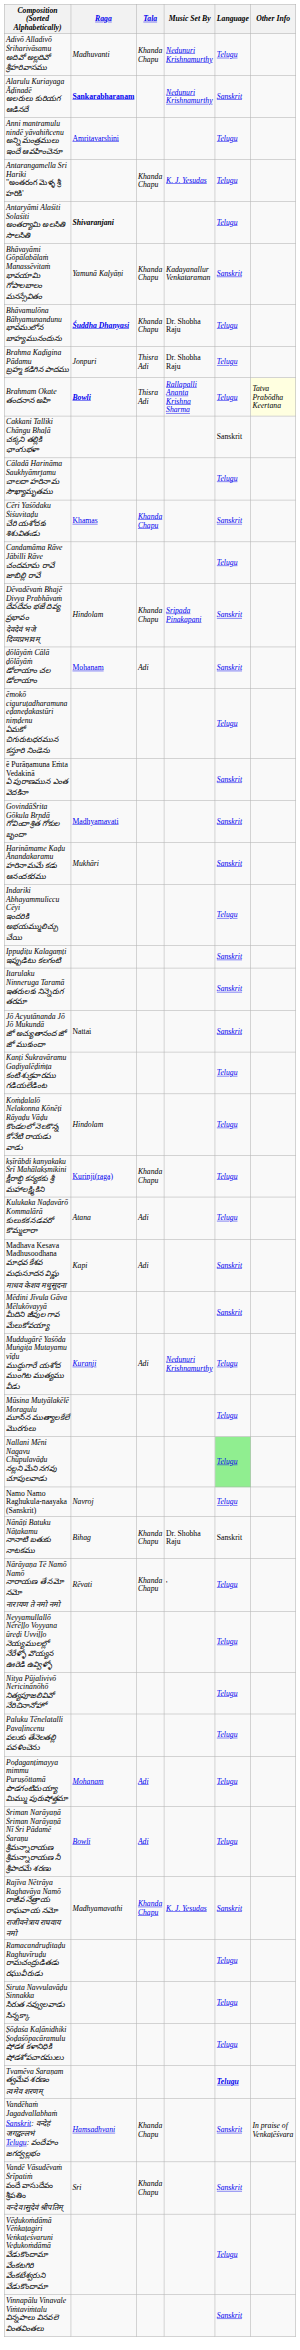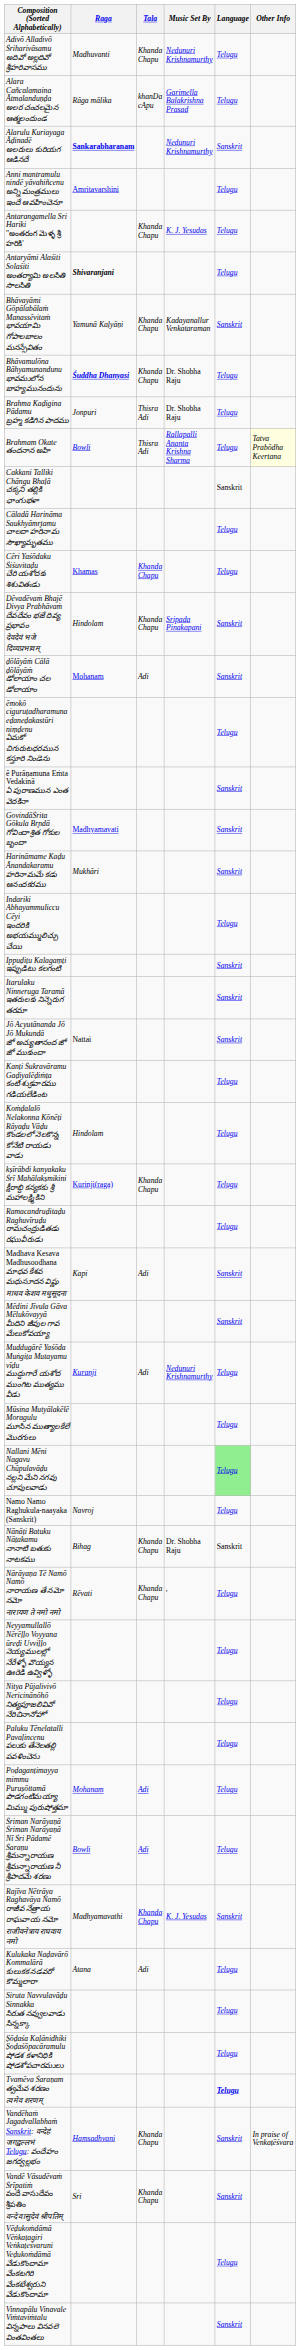+ row: (32, 100)
(82, 397) bold -> (81, 447) normal
(229, 521) Sanskrit -> (227, 571) Telugu
- row: (34, 562)
rows swapped: (37, 1217) <-> (36, 1959)
